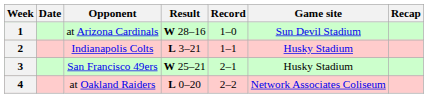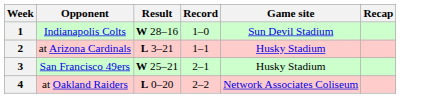- column: (50, 13)
(112, 31) at Arizona Cardinals -> (85, 31) Indianapolis Colts
(112, 48) Indianapolis Colts -> (85, 48) at Arizona Cardinals
